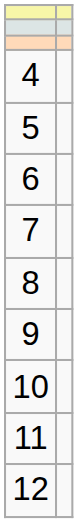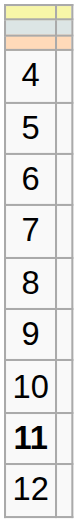(31, 437) normal -> (31, 437) bold
